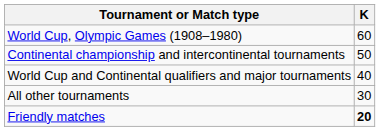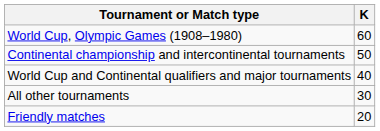(364, 116) bold -> (364, 116) normal
